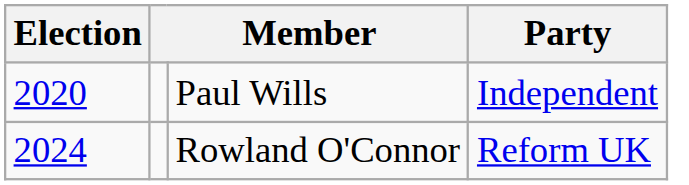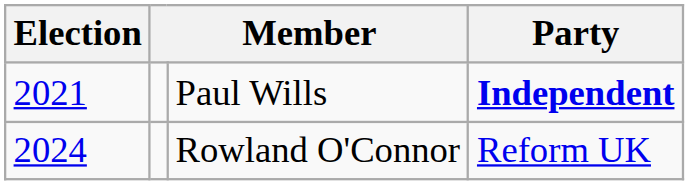(50, 91) 2020 -> (50, 91) 2021
(568, 91) normal -> (576, 91) bold
